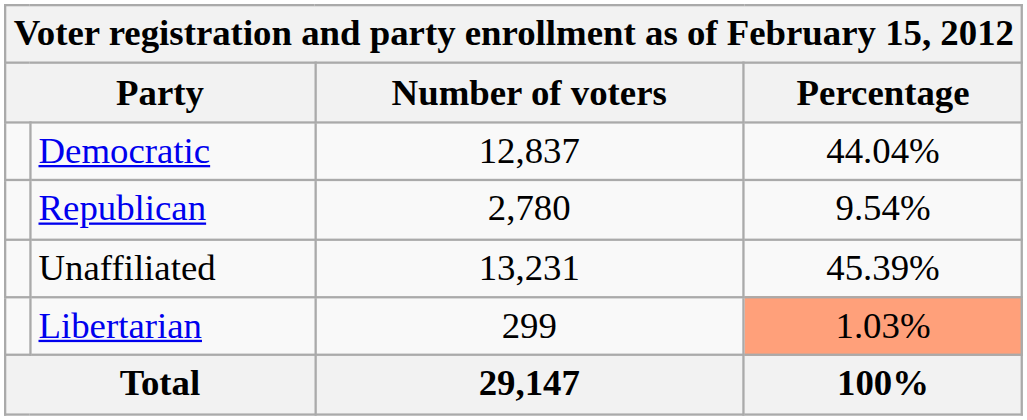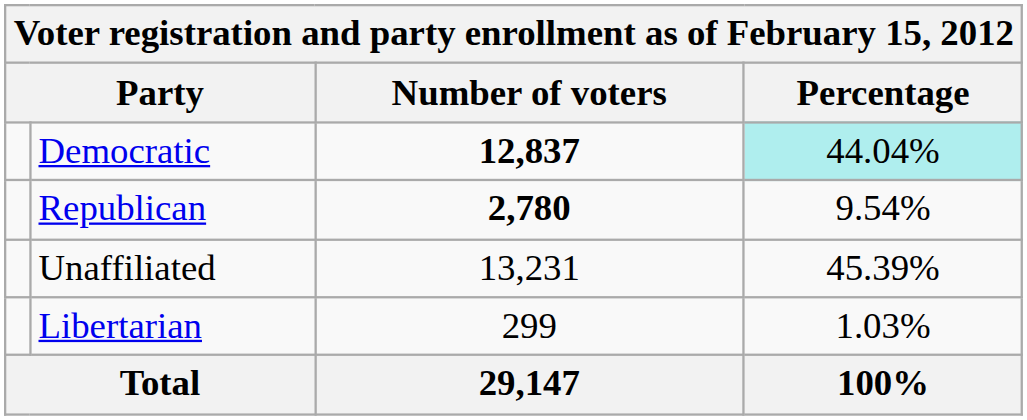(529, 150) normal -> (529, 150) bold
(883, 150) no background -> (883, 150) paleturquoise background
(529, 208) normal -> (529, 208) bold
(883, 325) lightsalmon background -> (883, 325) no background
